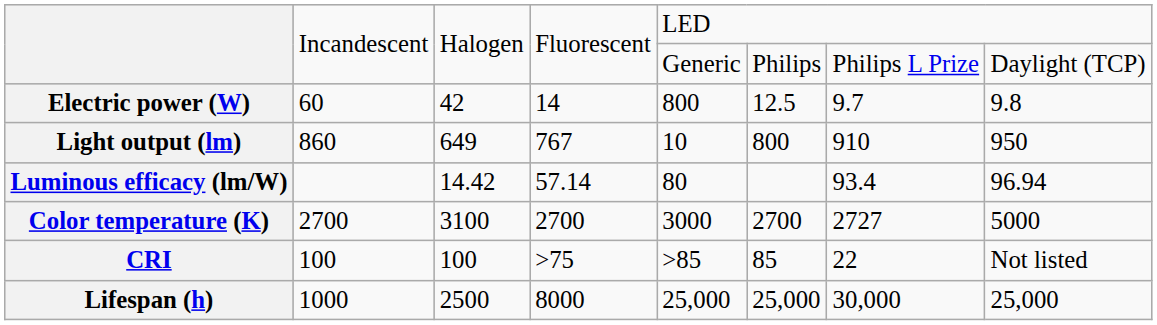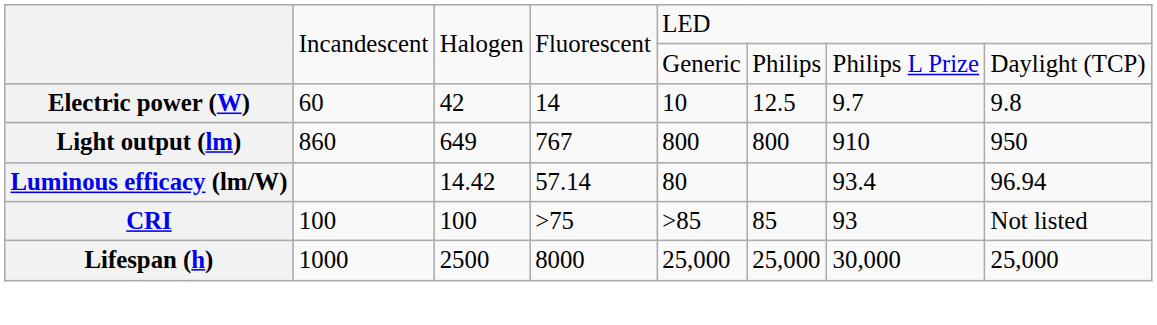(681, 102) 800 -> (675, 102) 10
(675, 142) 10 -> (681, 142) 800
- row: (149, 220)
(845, 260) 22 -> (845, 220) 93
